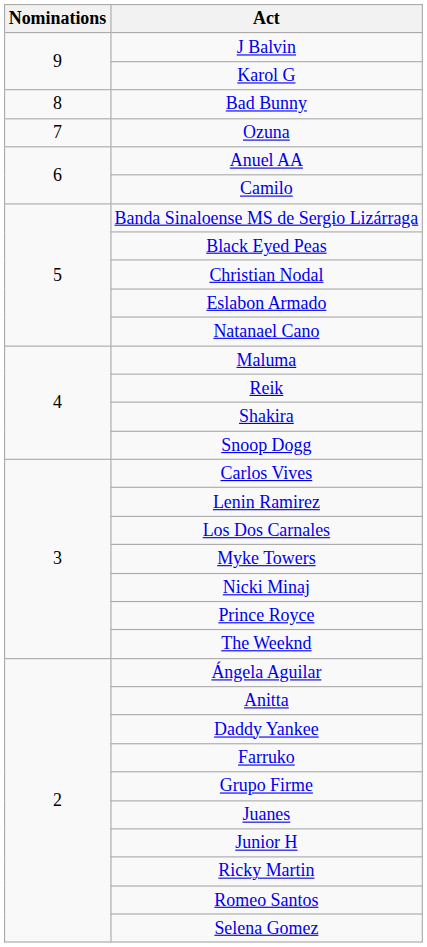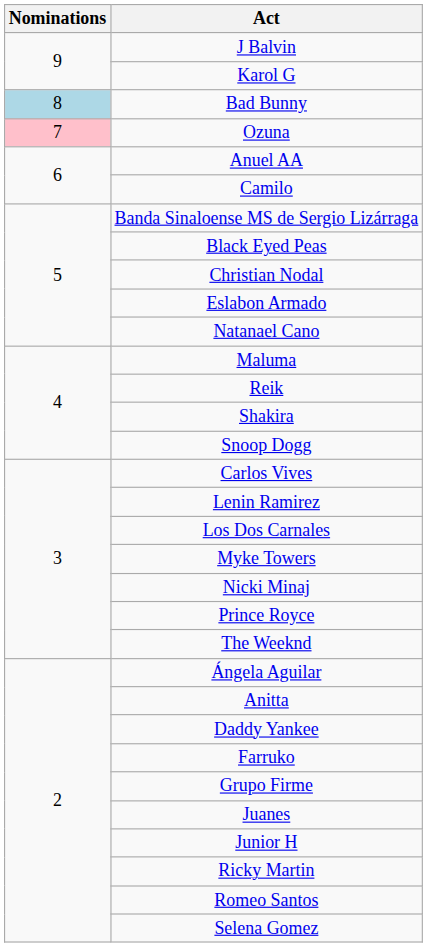(57, 103) no background -> (57, 103) lightblue background
(57, 132) no background -> (57, 132) pink background
